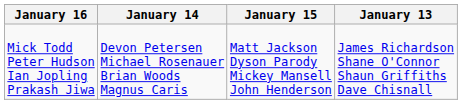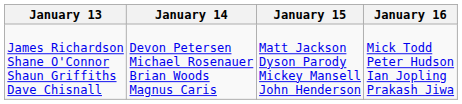columns swapped: (396, 14) <-> (51, 14)
